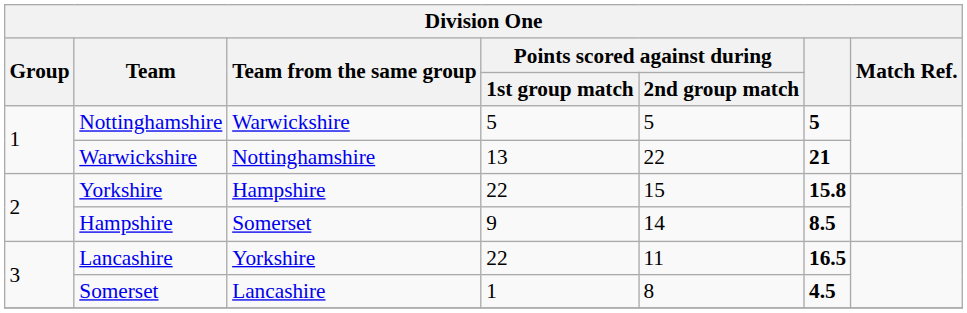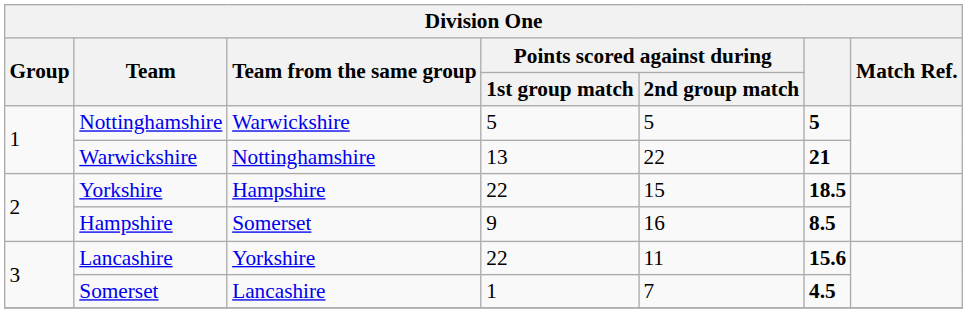(828, 190) 15.8 -> (828, 190) 18.5
(654, 223) 14 -> (654, 223) 16
(828, 257) 16.5 -> (828, 257) 15.6
(649, 291) 8 -> (649, 291) 7
